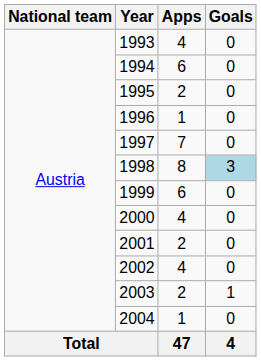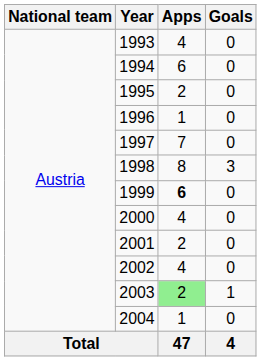(231, 167) lightblue background -> (231, 167) no background
(182, 192) normal -> (182, 192) bold
(182, 293) no background -> (182, 293) lightgreen background
